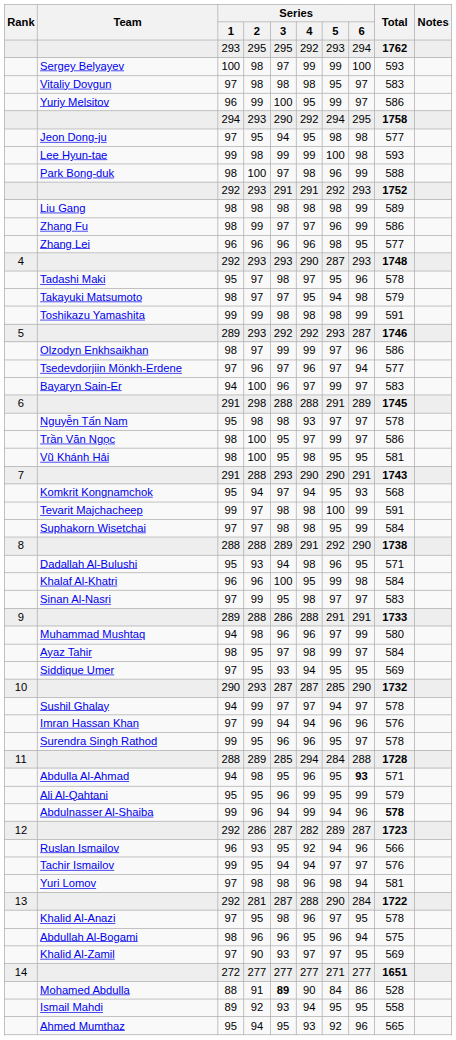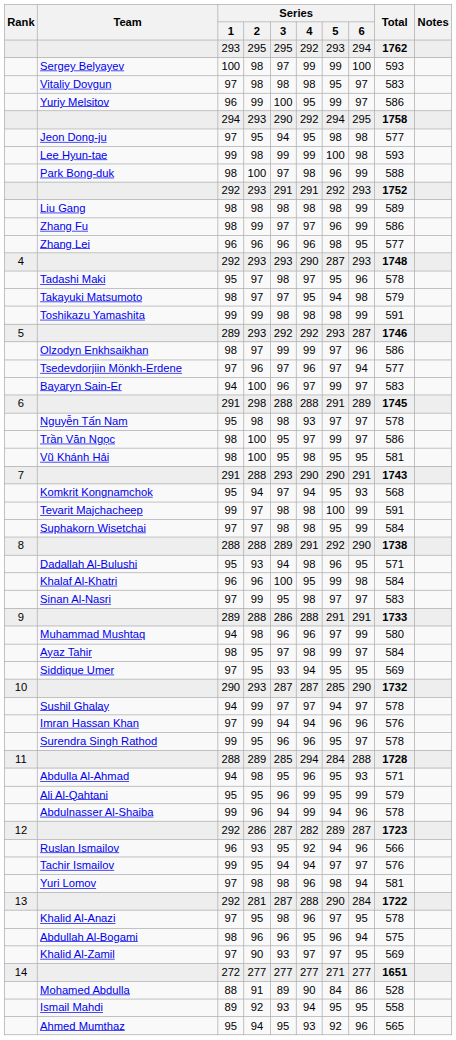(362, 777) bold -> (362, 777) normal
(395, 812) bold -> (395, 812) normal
(283, 990) bold -> (283, 990) normal
